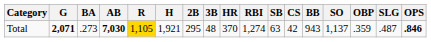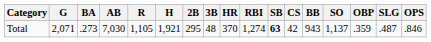(63, 28) bold -> (63, 28) normal
(114, 28) bold -> (114, 28) normal
(141, 28) gold background -> (141, 28) no background
(275, 28) normal -> (275, 28) bold
(413, 28) bold -> (413, 28) normal
